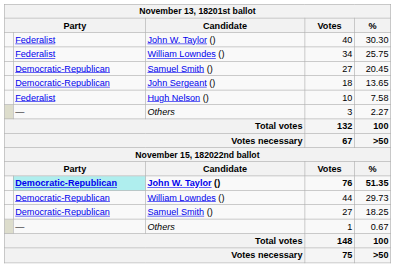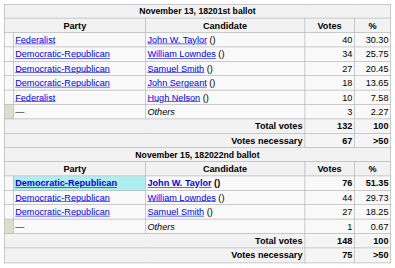(35, 54) Federalist -> (63, 54) Democratic-Republican
